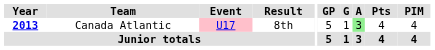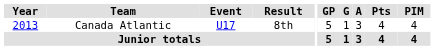(25, 25) bold -> (25, 25) normal
(226, 25) pink background -> (226, 25) no background
(359, 25) lightgreen background -> (359, 25) no background
